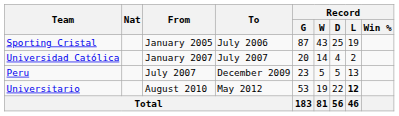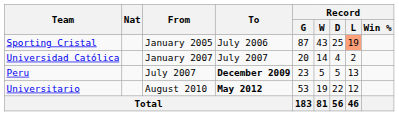(353, 42) no background -> (353, 42) lightsalmon background
(254, 73) normal -> (254, 73) bold
(240, 88) normal -> (240, 88) bold
(353, 88) bold -> (353, 88) normal
